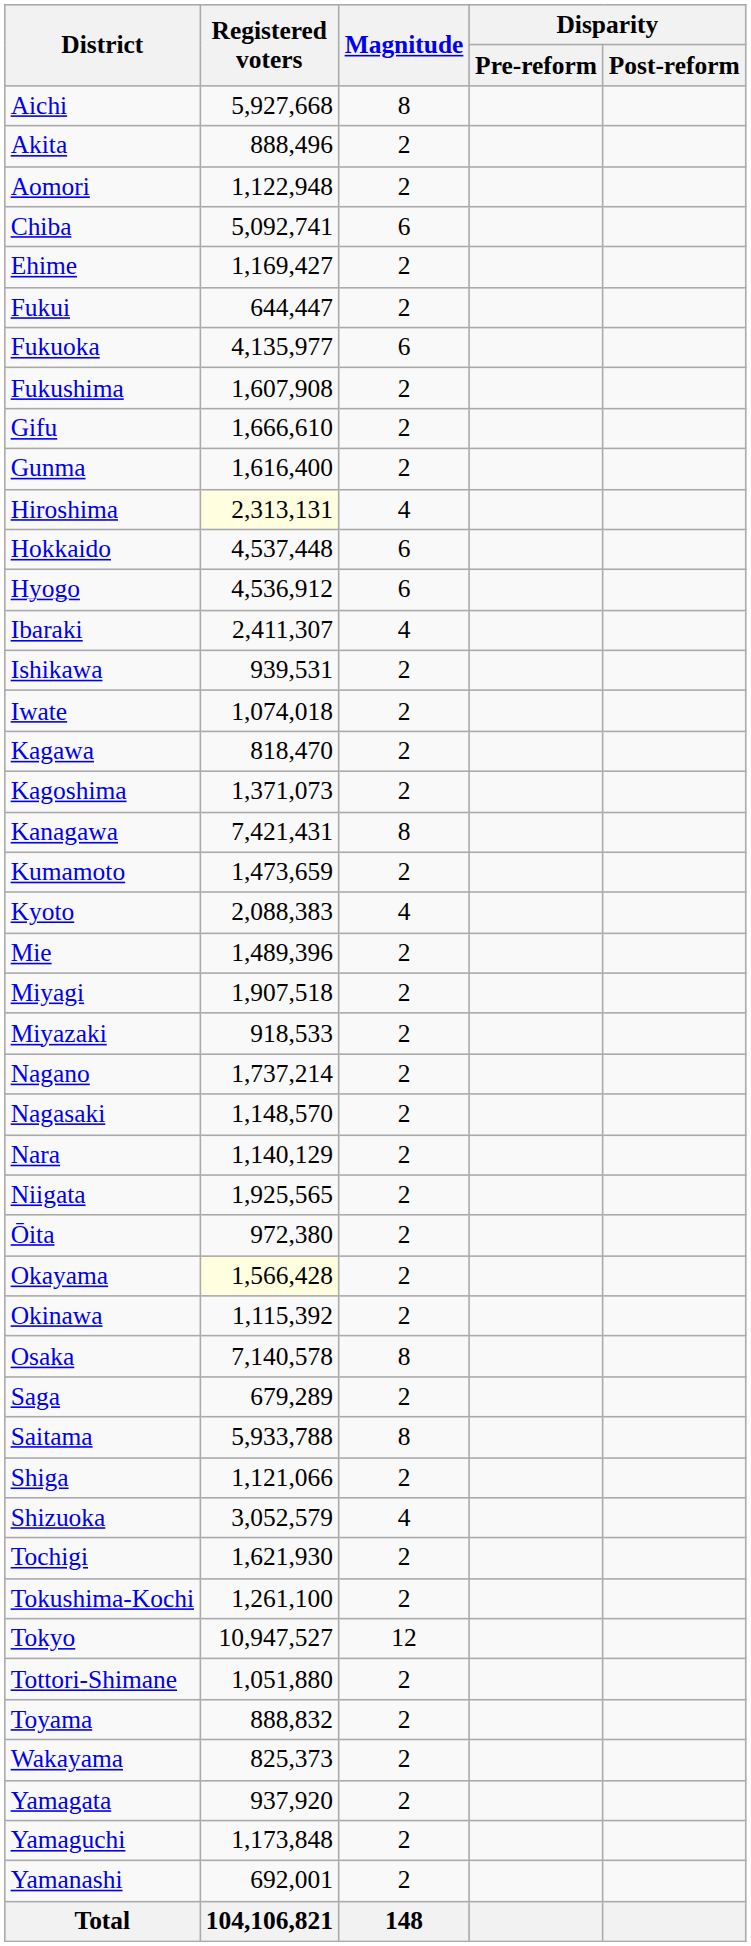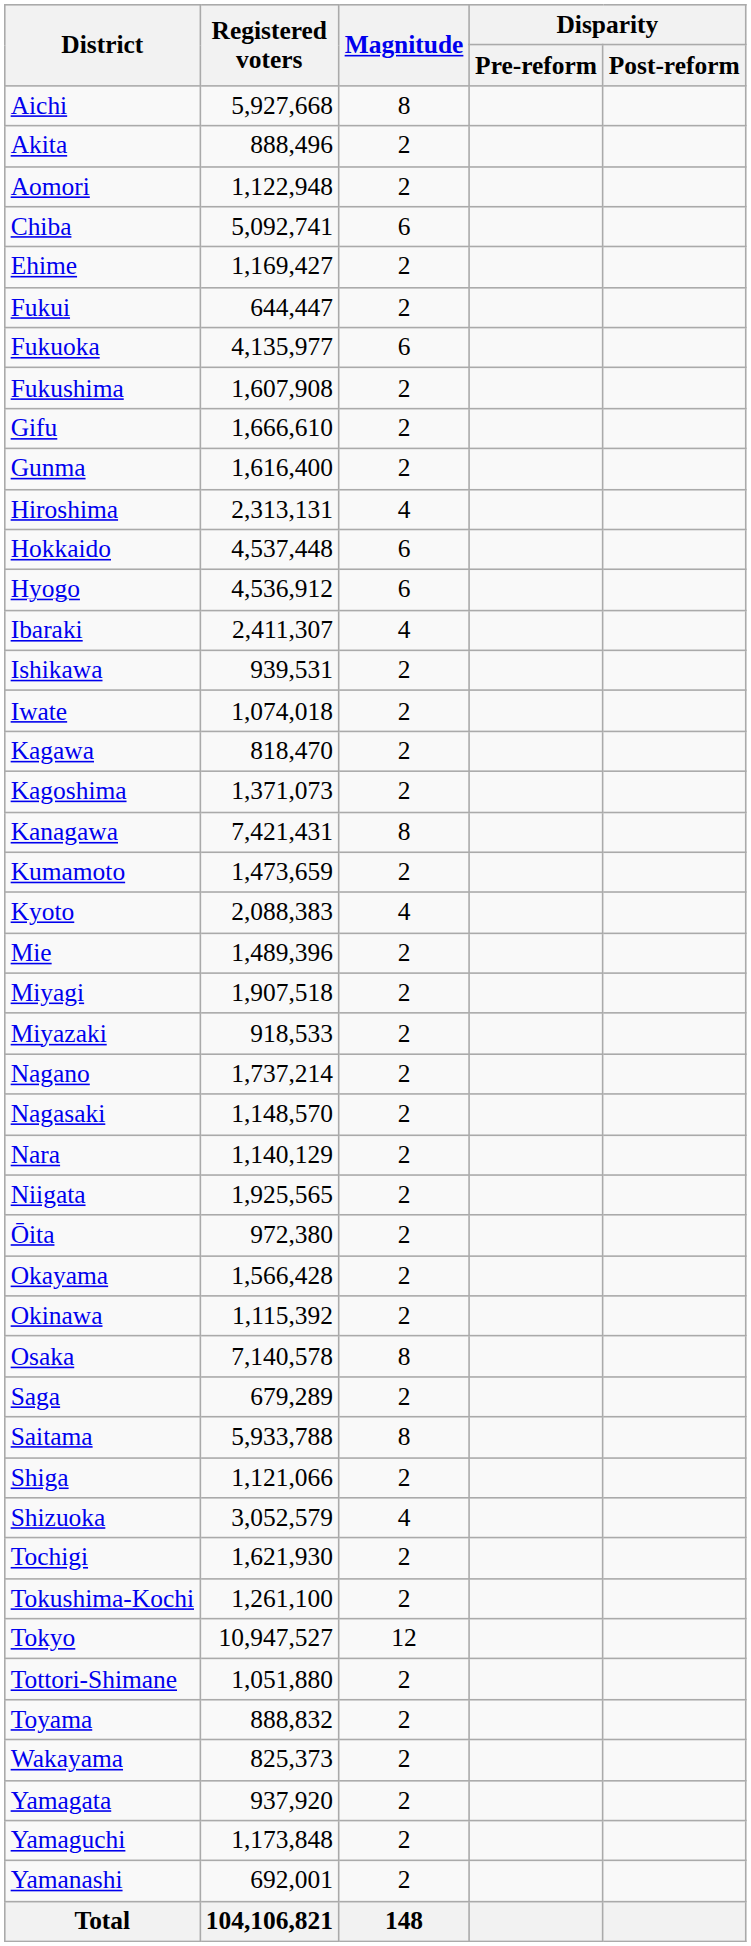(282, 508) lightyellow background -> (282, 508) no background
(282, 1275) lightyellow background -> (282, 1275) no background
